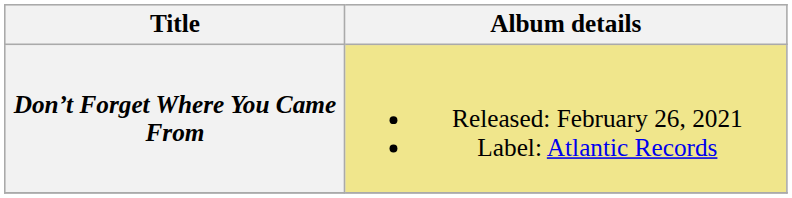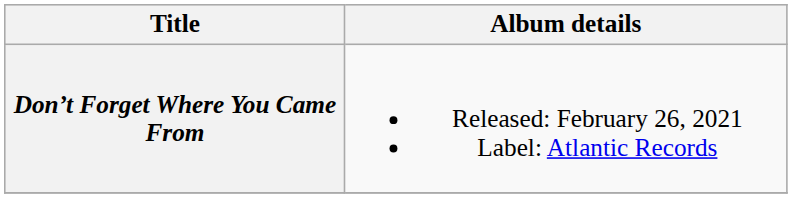(566, 133) khaki background -> (566, 133) no background
